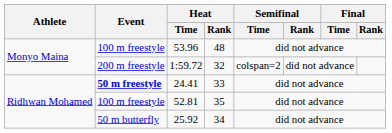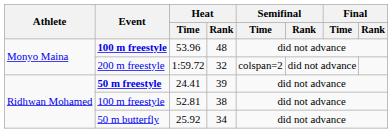(131, 48) normal -> (132, 48) bold
(219, 84) 33 -> (221, 84) 39
(219, 101) 35 -> (221, 101) 38
